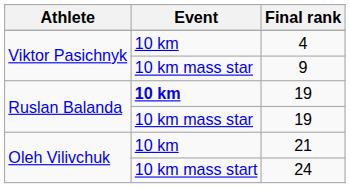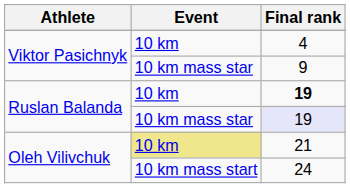(158, 94) bold -> (157, 94) normal
(303, 94) normal -> (303, 94) bold
(303, 120) no background -> (303, 120) lavender background
(157, 145) no background -> (157, 145) khaki background
